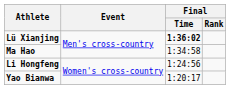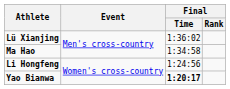(184, 37) bold -> (184, 37) normal
(184, 78) normal -> (184, 78) bold
